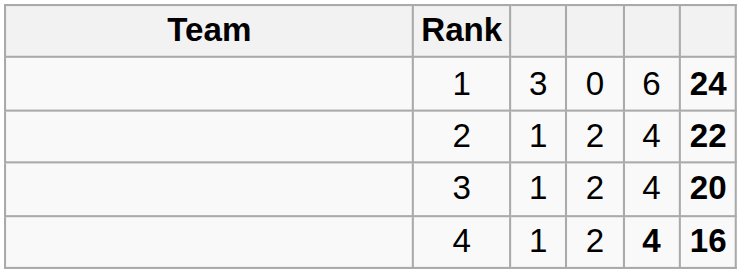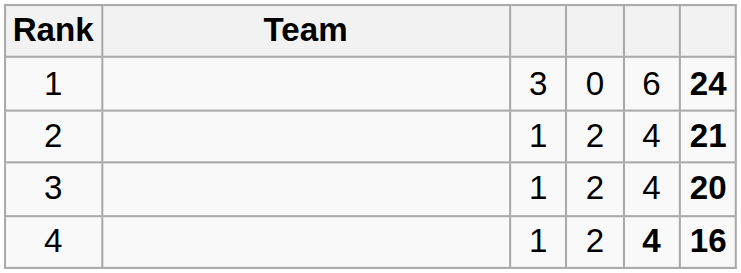columns swapped: (462, 30) <-> (209, 30)
(708, 135) 22 -> (708, 135) 21
